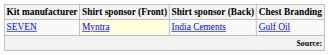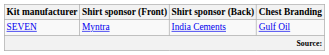(96, 27) lightyellow background -> (96, 27) no background
